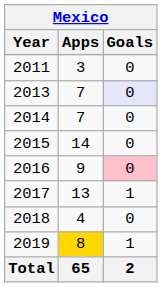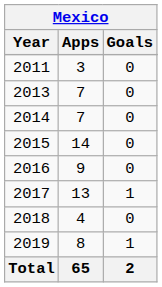(130, 93) lavender background -> (130, 93) no background
(130, 168) pink background -> (130, 168) no background
(81, 244) gold background -> (81, 244) no background
